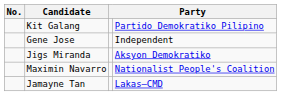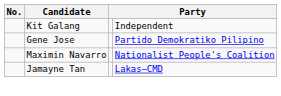(189, 26) Partido Demokratiko Pilipino -> (144, 26) Independent
(144, 40) Independent -> (189, 40) Partido Demokratiko Pilipino
- row: (59, 55)
